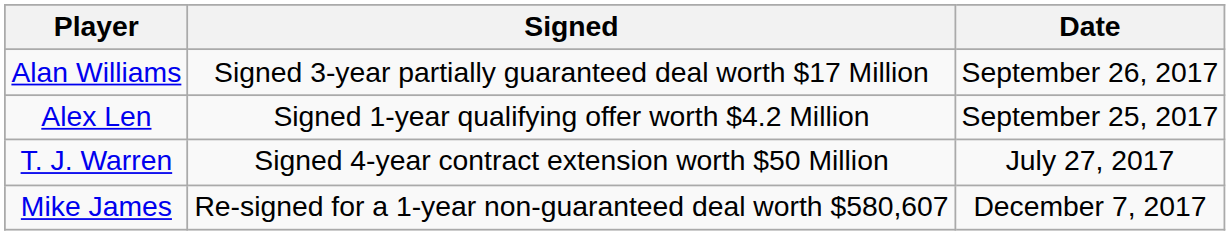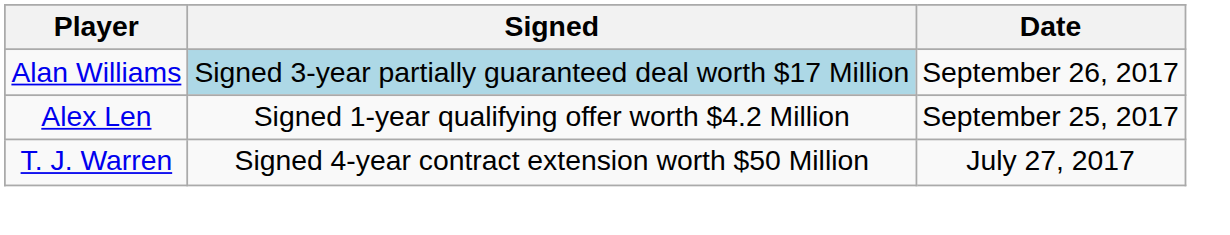(571, 71) no background -> (552, 71) lightblue background
- row: (96, 206)
